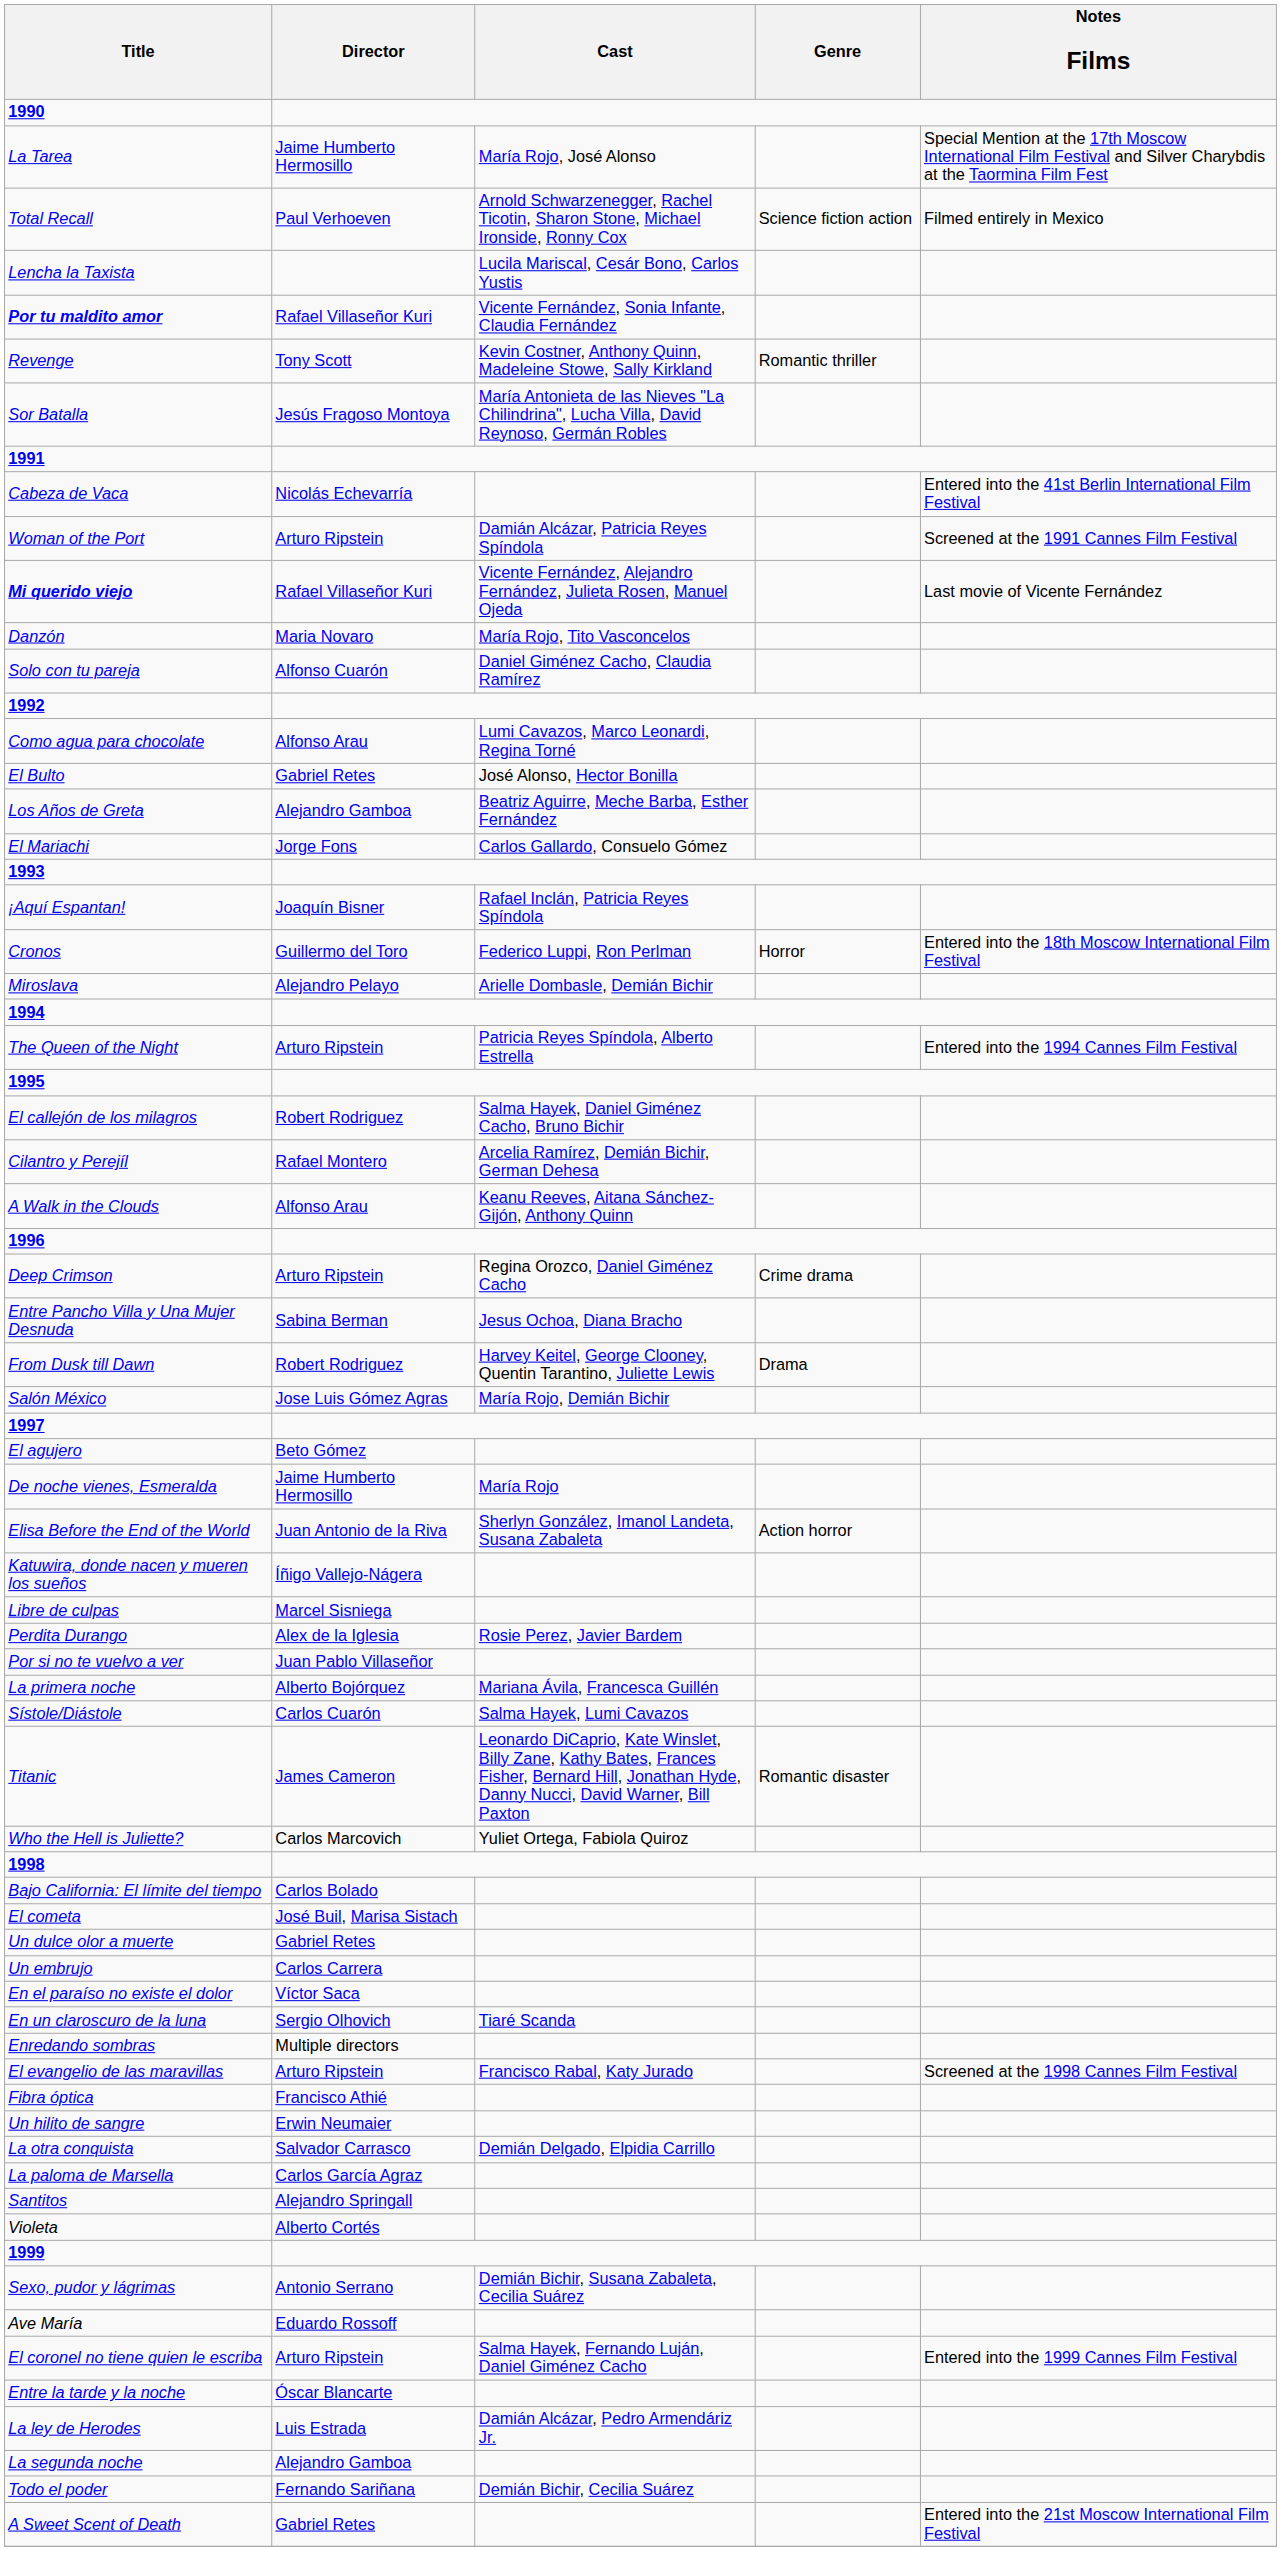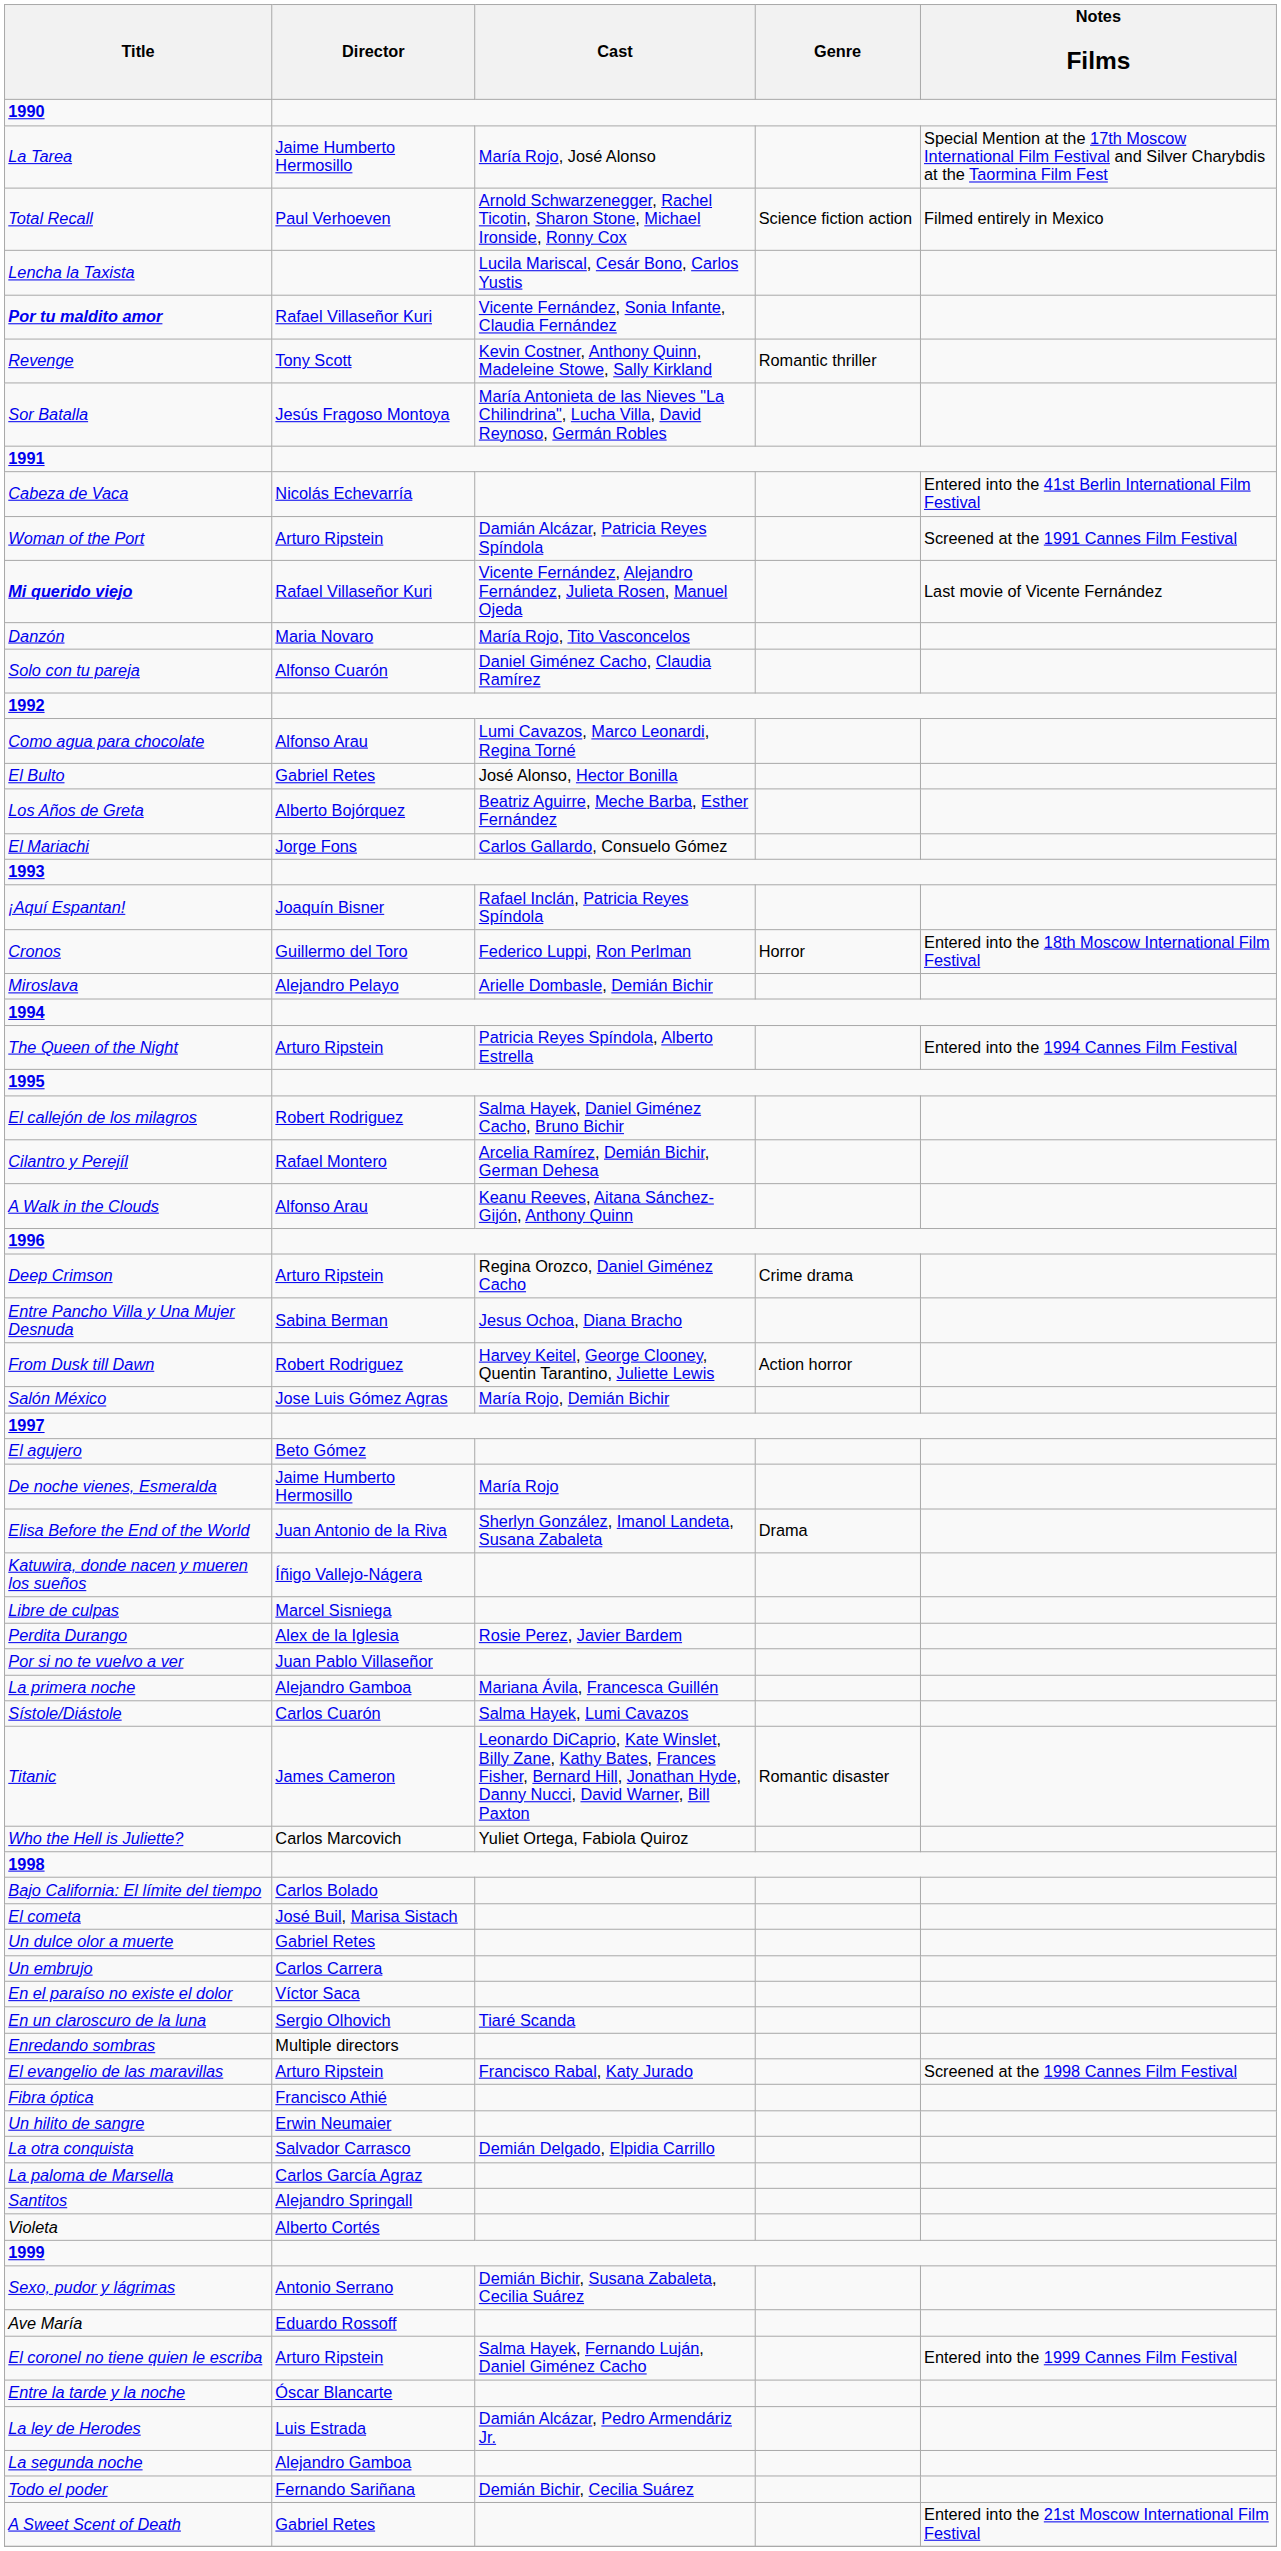(343, 811) Alejandro Gamboa -> (340, 811) Alberto Bojórquez
(783, 1364) Drama -> (805, 1364) Action horror
(805, 1530) Action horror -> (783, 1530) Drama
(340, 1687) Alberto Bojórquez -> (343, 1687) Alejandro Gamboa
